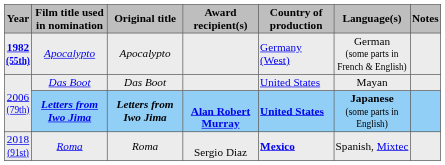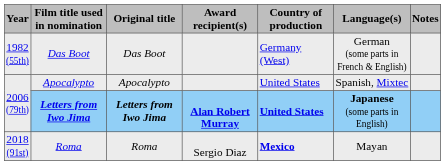(18, 53) bold -> (18, 53) normal
(70, 53) Apocalypto -> (69, 53) Das Boot
(145, 53) Apocalypto -> (144, 53) Das Boot
(70, 82) Das Boot -> (69, 82) Apocalypto
(145, 82) Das Boot -> (144, 82) Apocalypto
(372, 82) Mayan -> (372, 82) Spanish, Mixtec
(372, 146) Spanish, Mixtec -> (372, 146) Mayan
